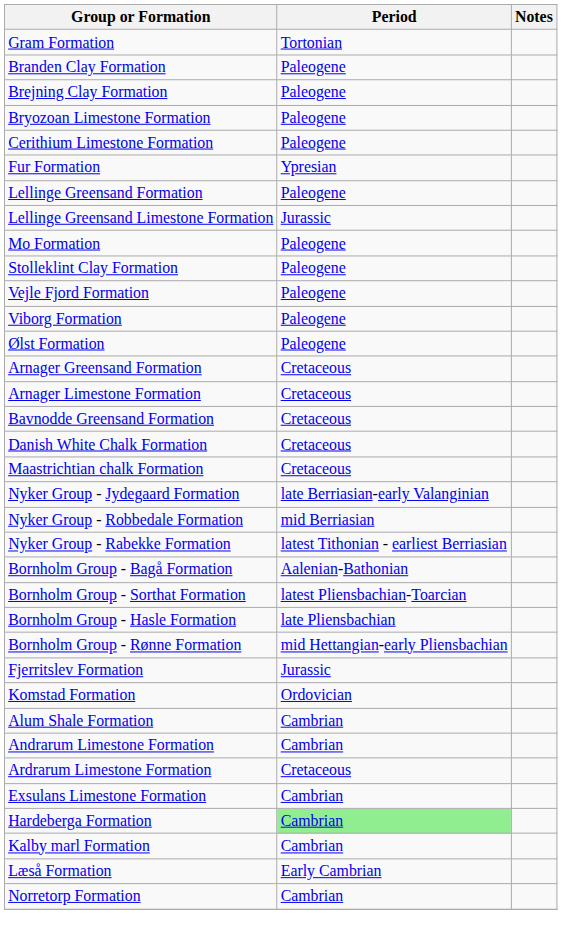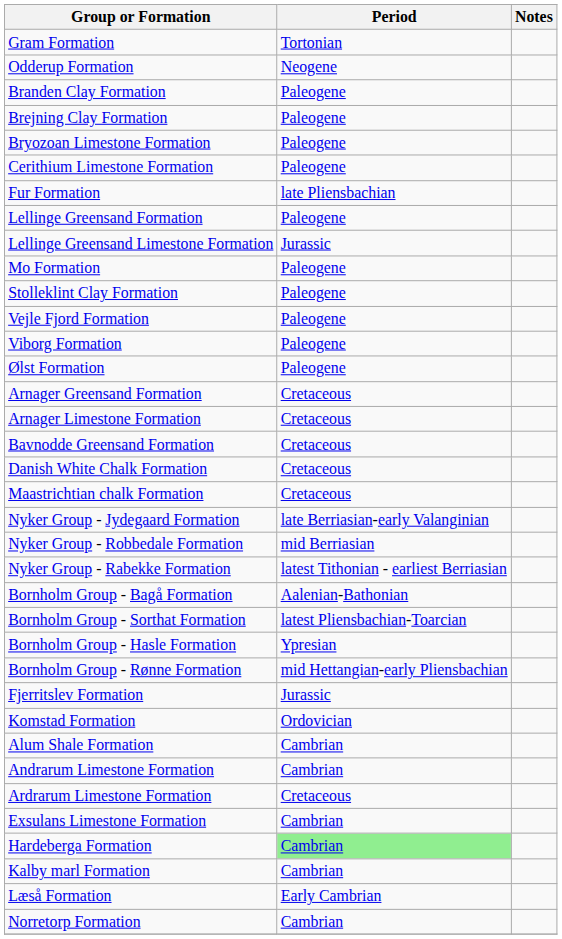+ row: (71, 67)
(309, 167) Ypresian -> (338, 192) late Pliensbachian
(338, 619) late Pliensbachian -> (309, 645) Ypresian
